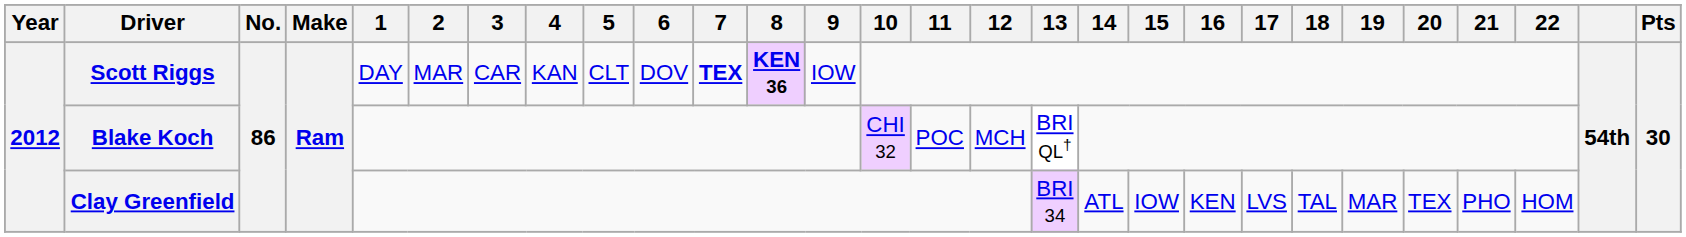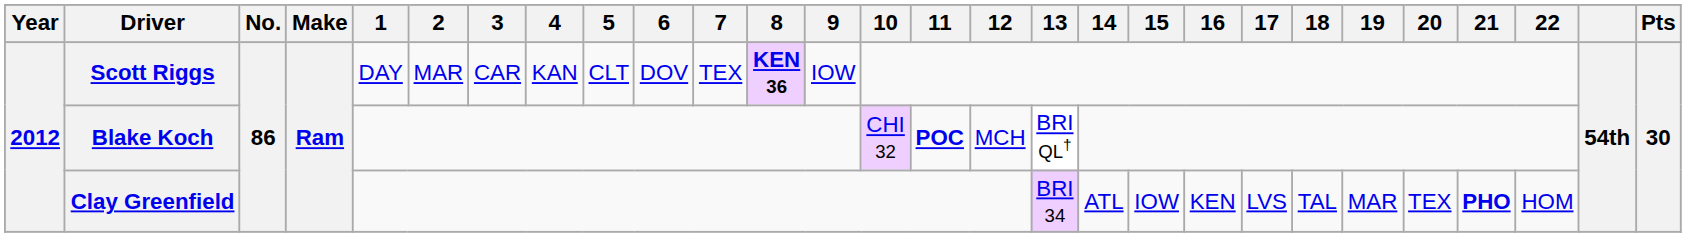(721, 73) bold -> (721, 73) normal
(940, 137) normal -> (940, 137) bold
(1486, 201) normal -> (1486, 201) bold
